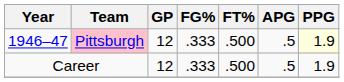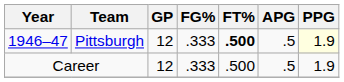(109, 41) pink background -> (109, 41) no background
(240, 41) normal -> (240, 41) bold
